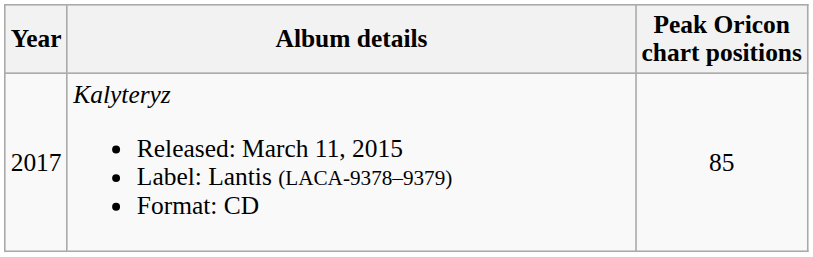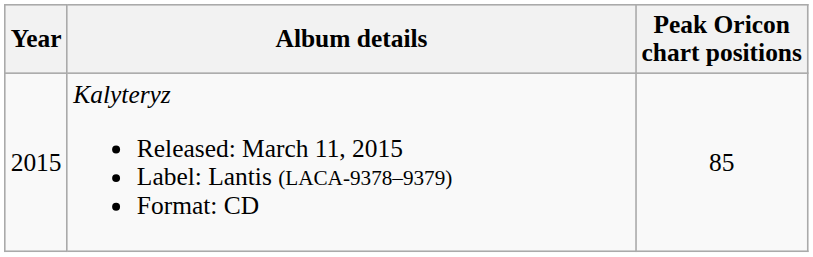(36, 162) 2017 -> (36, 162) 2015
